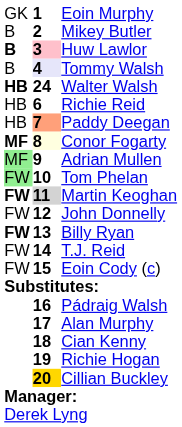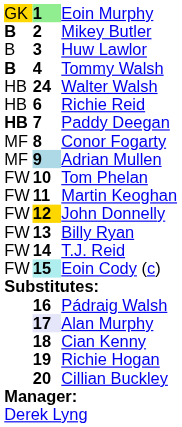(16, 13) no background -> (16, 13) gold background
(37, 13) no background -> (37, 13) lightgreen background
(10, 31) normal -> (10, 31) bold
(10, 50) bold -> (10, 50) normal
(37, 50) pink background -> (37, 50) no background
(10, 68) normal -> (10, 68) bold
(37, 68) lavender background -> (37, 68) no background
(16, 86) bold -> (16, 86) normal
(16, 123) normal -> (16, 123) bold
(37, 123) lightsalmon background -> (37, 123) no background
(16, 141) bold -> (16, 141) normal
(37, 141) lightyellow background -> (37, 141) no background
(16, 159) lightgreen background -> (16, 159) no background
(37, 159) no background -> (37, 159) lightblue background
(17, 177) lightgreen background -> (17, 177) no background
(17, 196) bold -> (17, 196) normal
(41, 196) lightgrey background -> (41, 196) no background
(42, 214) no background -> (42, 214) gold background
(17, 232) bold -> (17, 232) normal
(42, 268) no background -> (42, 268) paleturquoise background
(42, 323) no background -> (42, 323) lavender background
(42, 378) gold background -> (42, 378) no background
